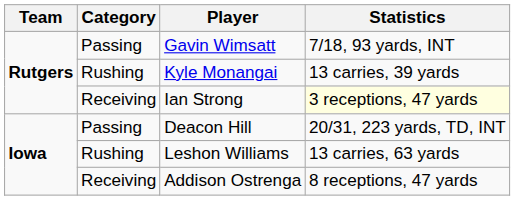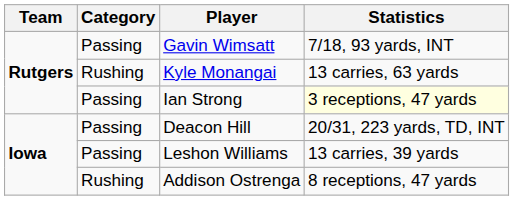(384, 72) 13 carries, 39 yards -> (383, 72) 13 carries, 63 yards
(119, 99) Receiving -> (112, 99) Passing
(112, 153) Rushing -> (112, 153) Passing
(384, 153) 13 carries, 63 yards -> (383, 153) 13 carries, 39 yards
(119, 181) Receiving -> (112, 181) Rushing
